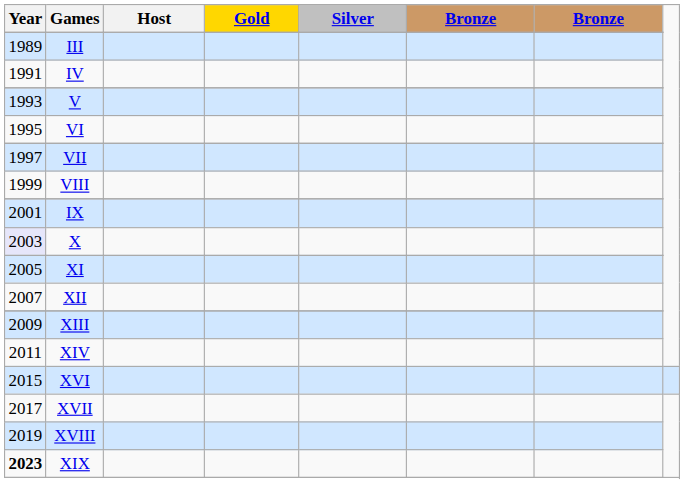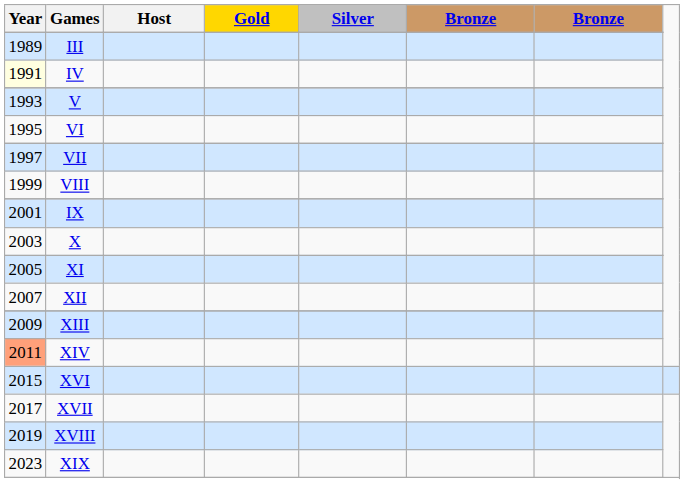(25, 74) no background -> (25, 74) lightyellow background
(25, 241) lavender background -> (25, 241) no background
(25, 352) no background -> (25, 352) lightsalmon background
(25, 463) bold -> (25, 463) normal
